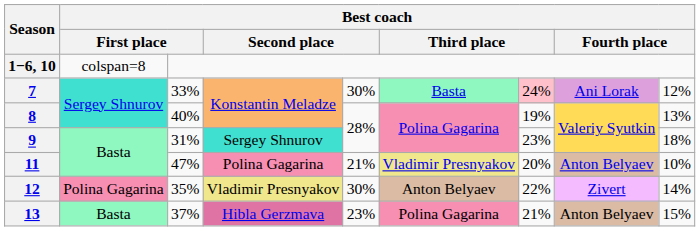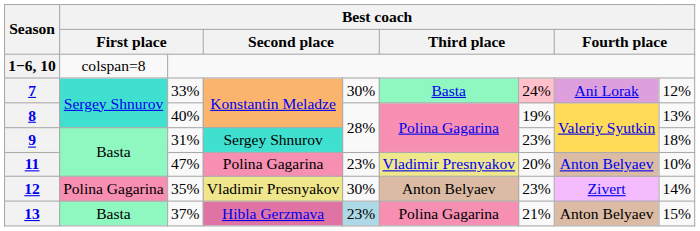(361, 165) 21% -> (361, 165) 23%
(537, 189) 22% -> (537, 189) 23%
(361, 214) no background -> (361, 214) lightblue background
